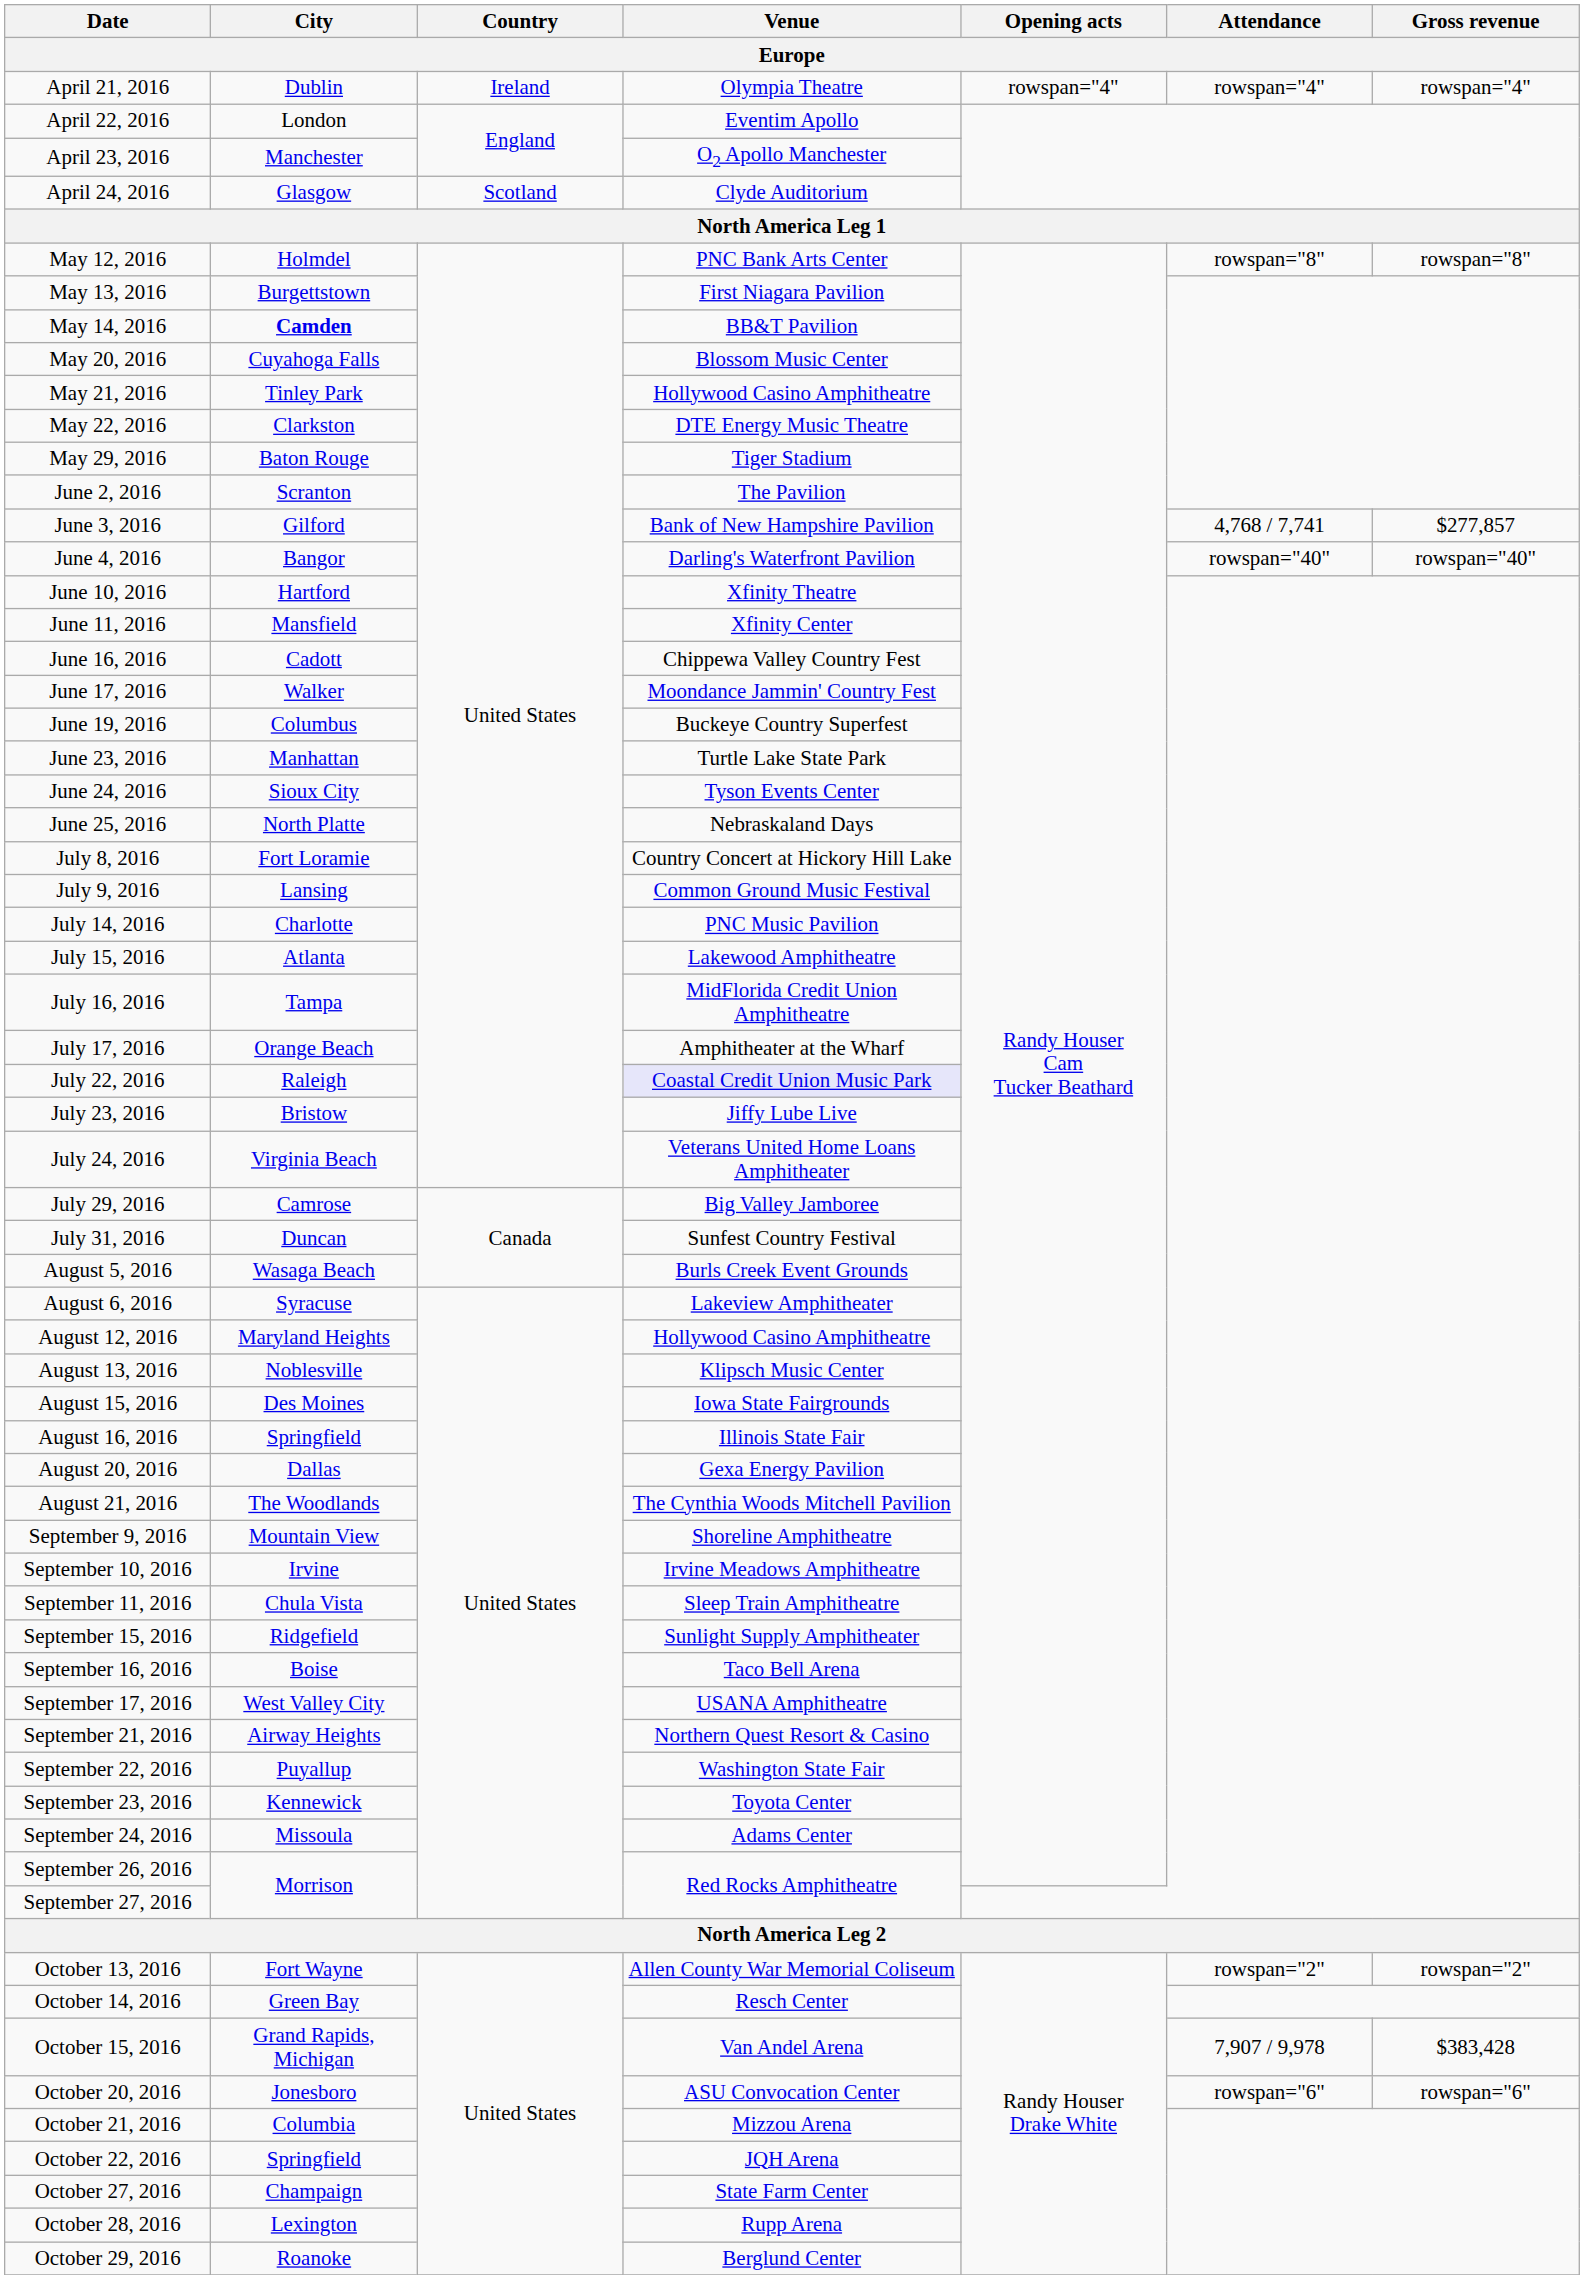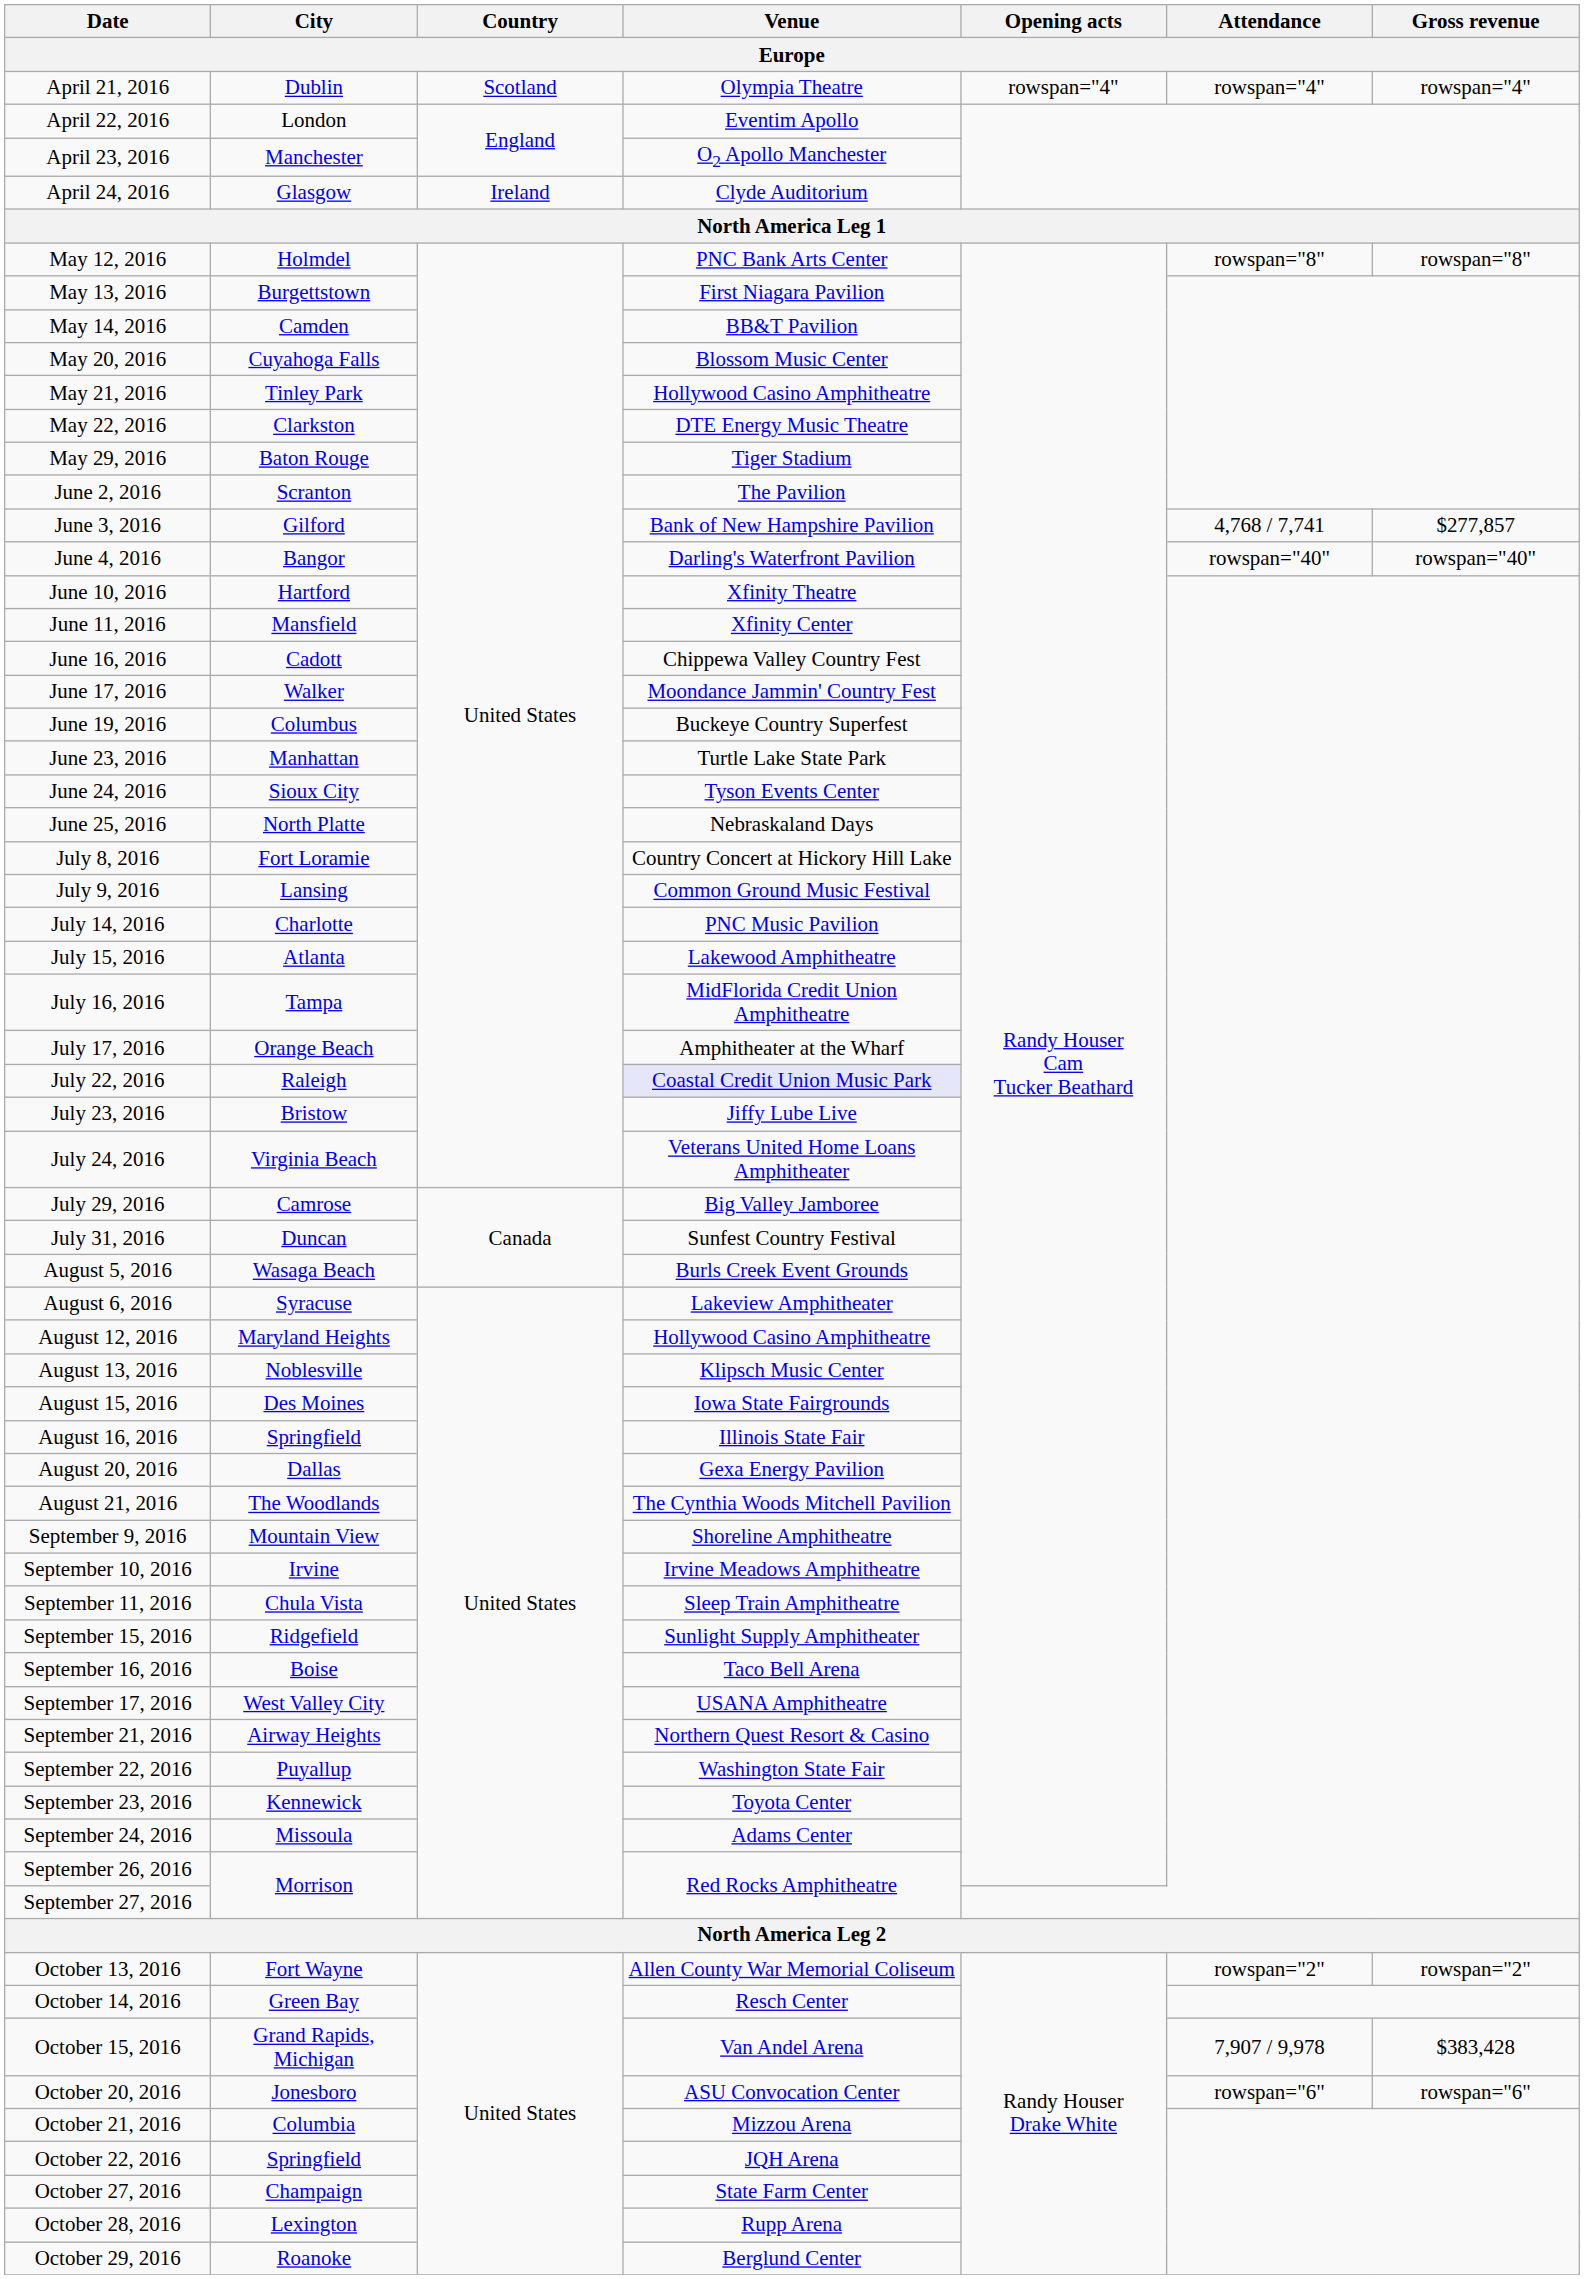(520, 87) Ireland -> (520, 87) Scotland
(520, 192) Scotland -> (520, 192) Ireland
(314, 325) bold -> (314, 325) normal
